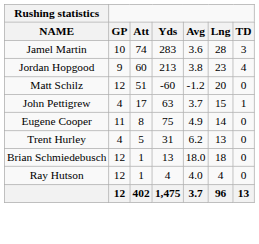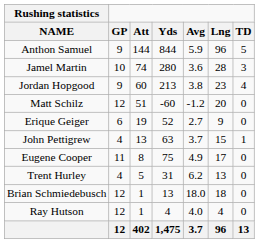+ row: (57, 49)
(168, 49) 283 -> (168, 67) 280
+ row: (57, 121)
(141, 103) 17 -> (141, 139) 13
(221, 121) 14 -> (221, 157) 17
